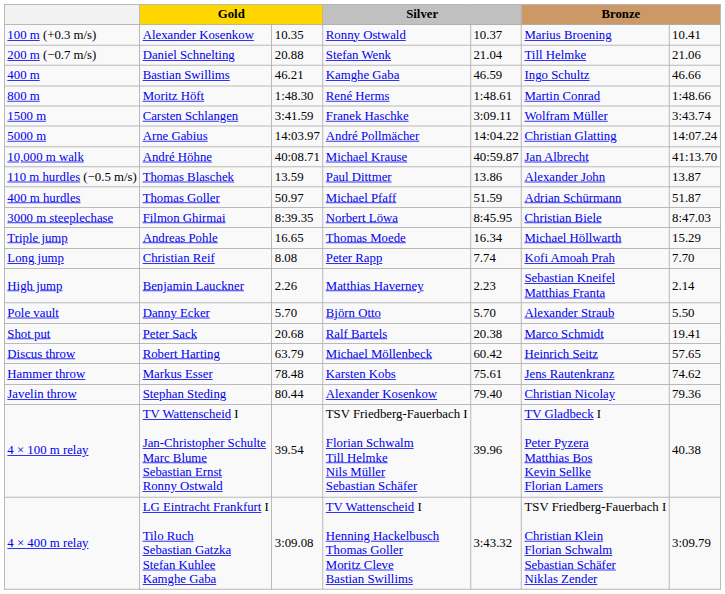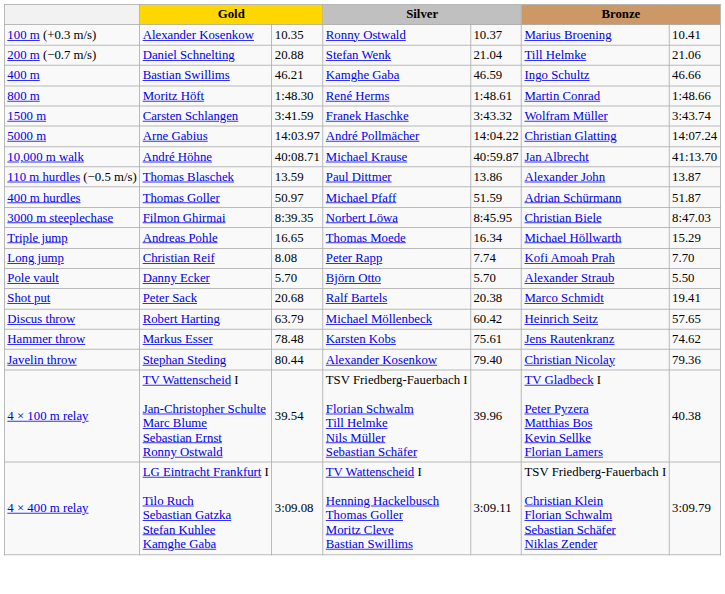(493, 116) 3:09.11 -> (493, 116) 3:43.32
- row: (35, 285)
(493, 543) 3:43.32 -> (493, 508) 3:09.11
